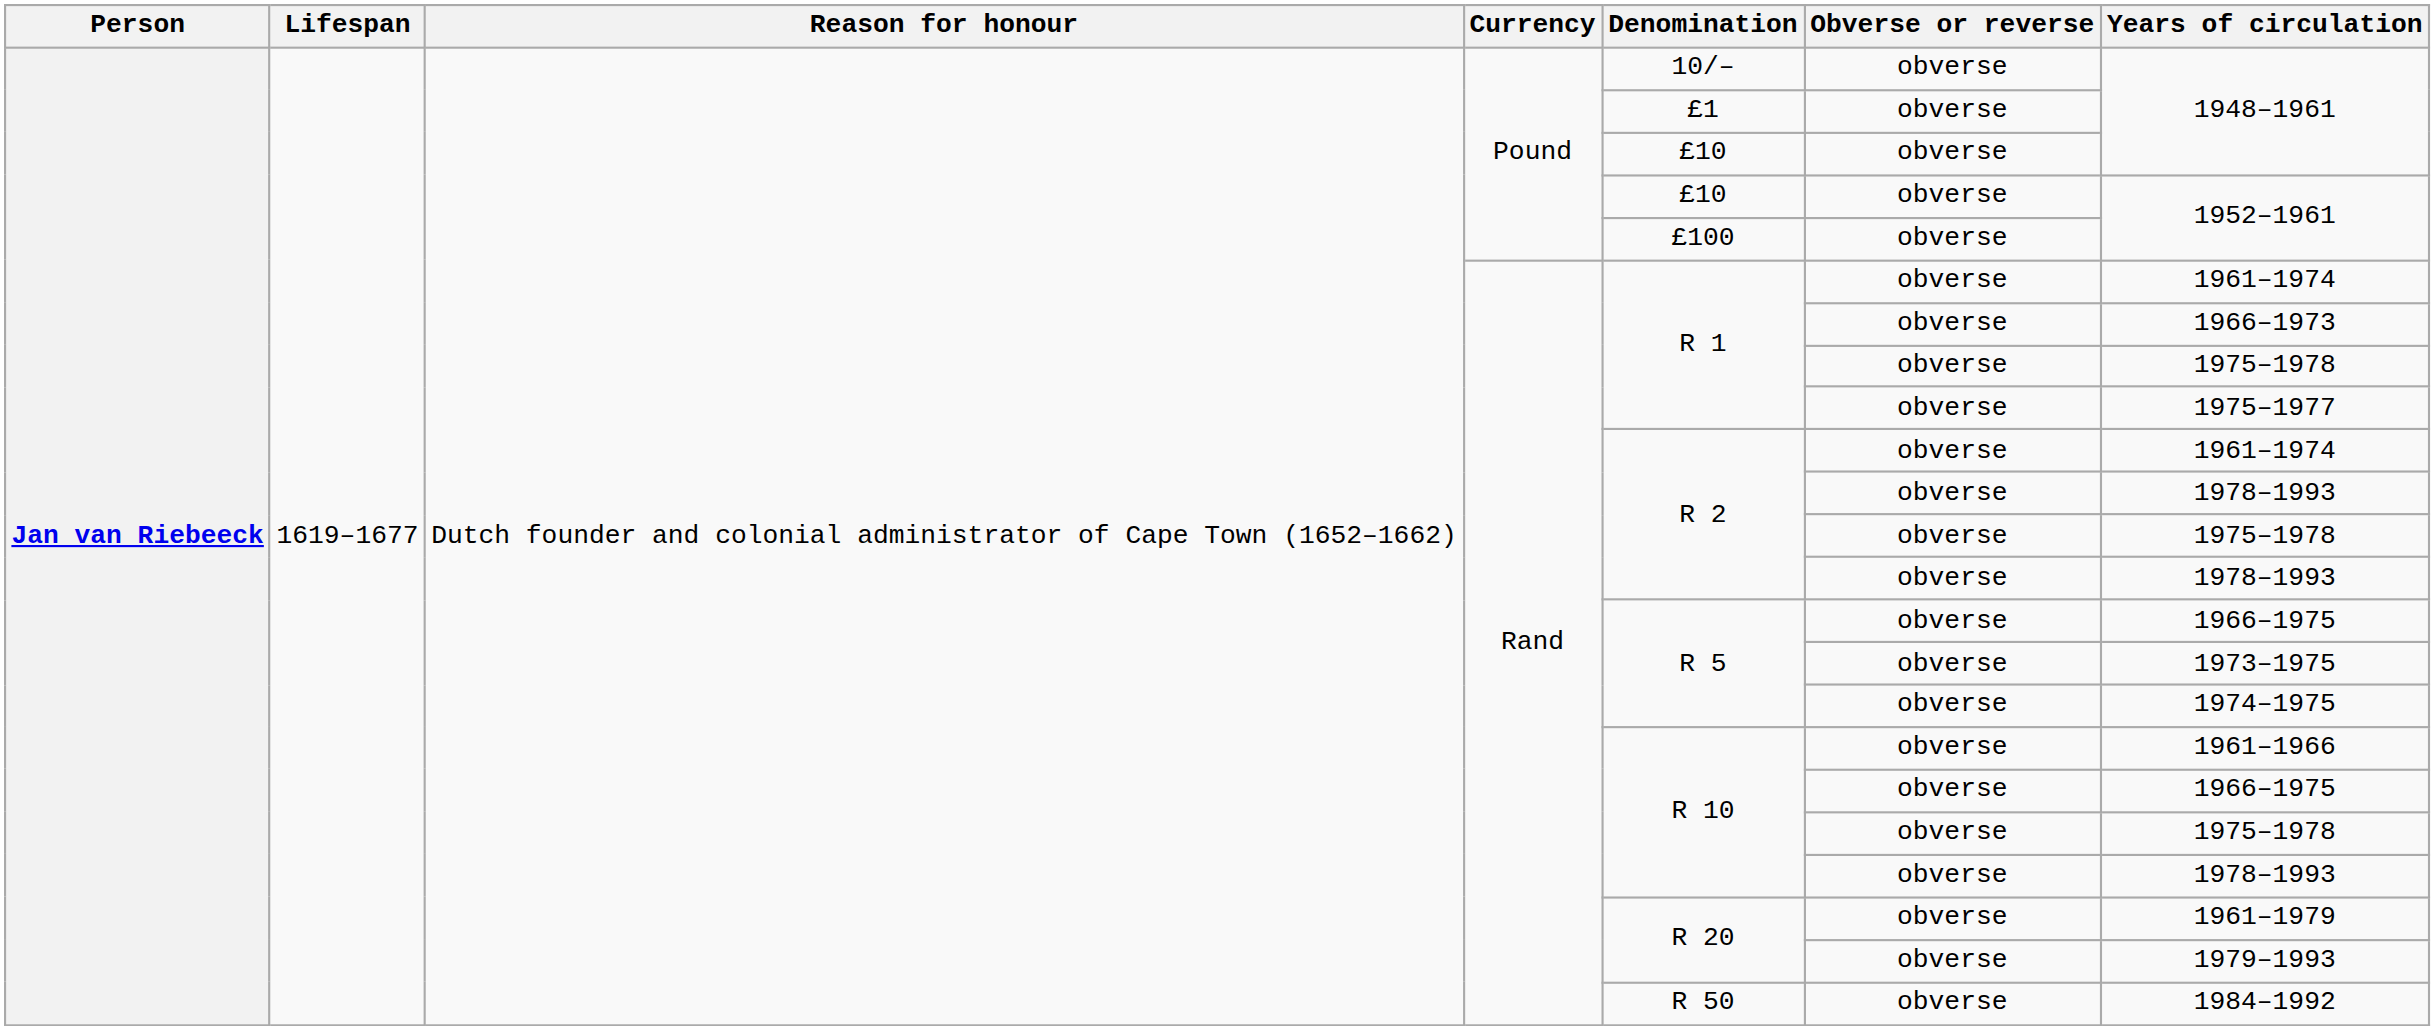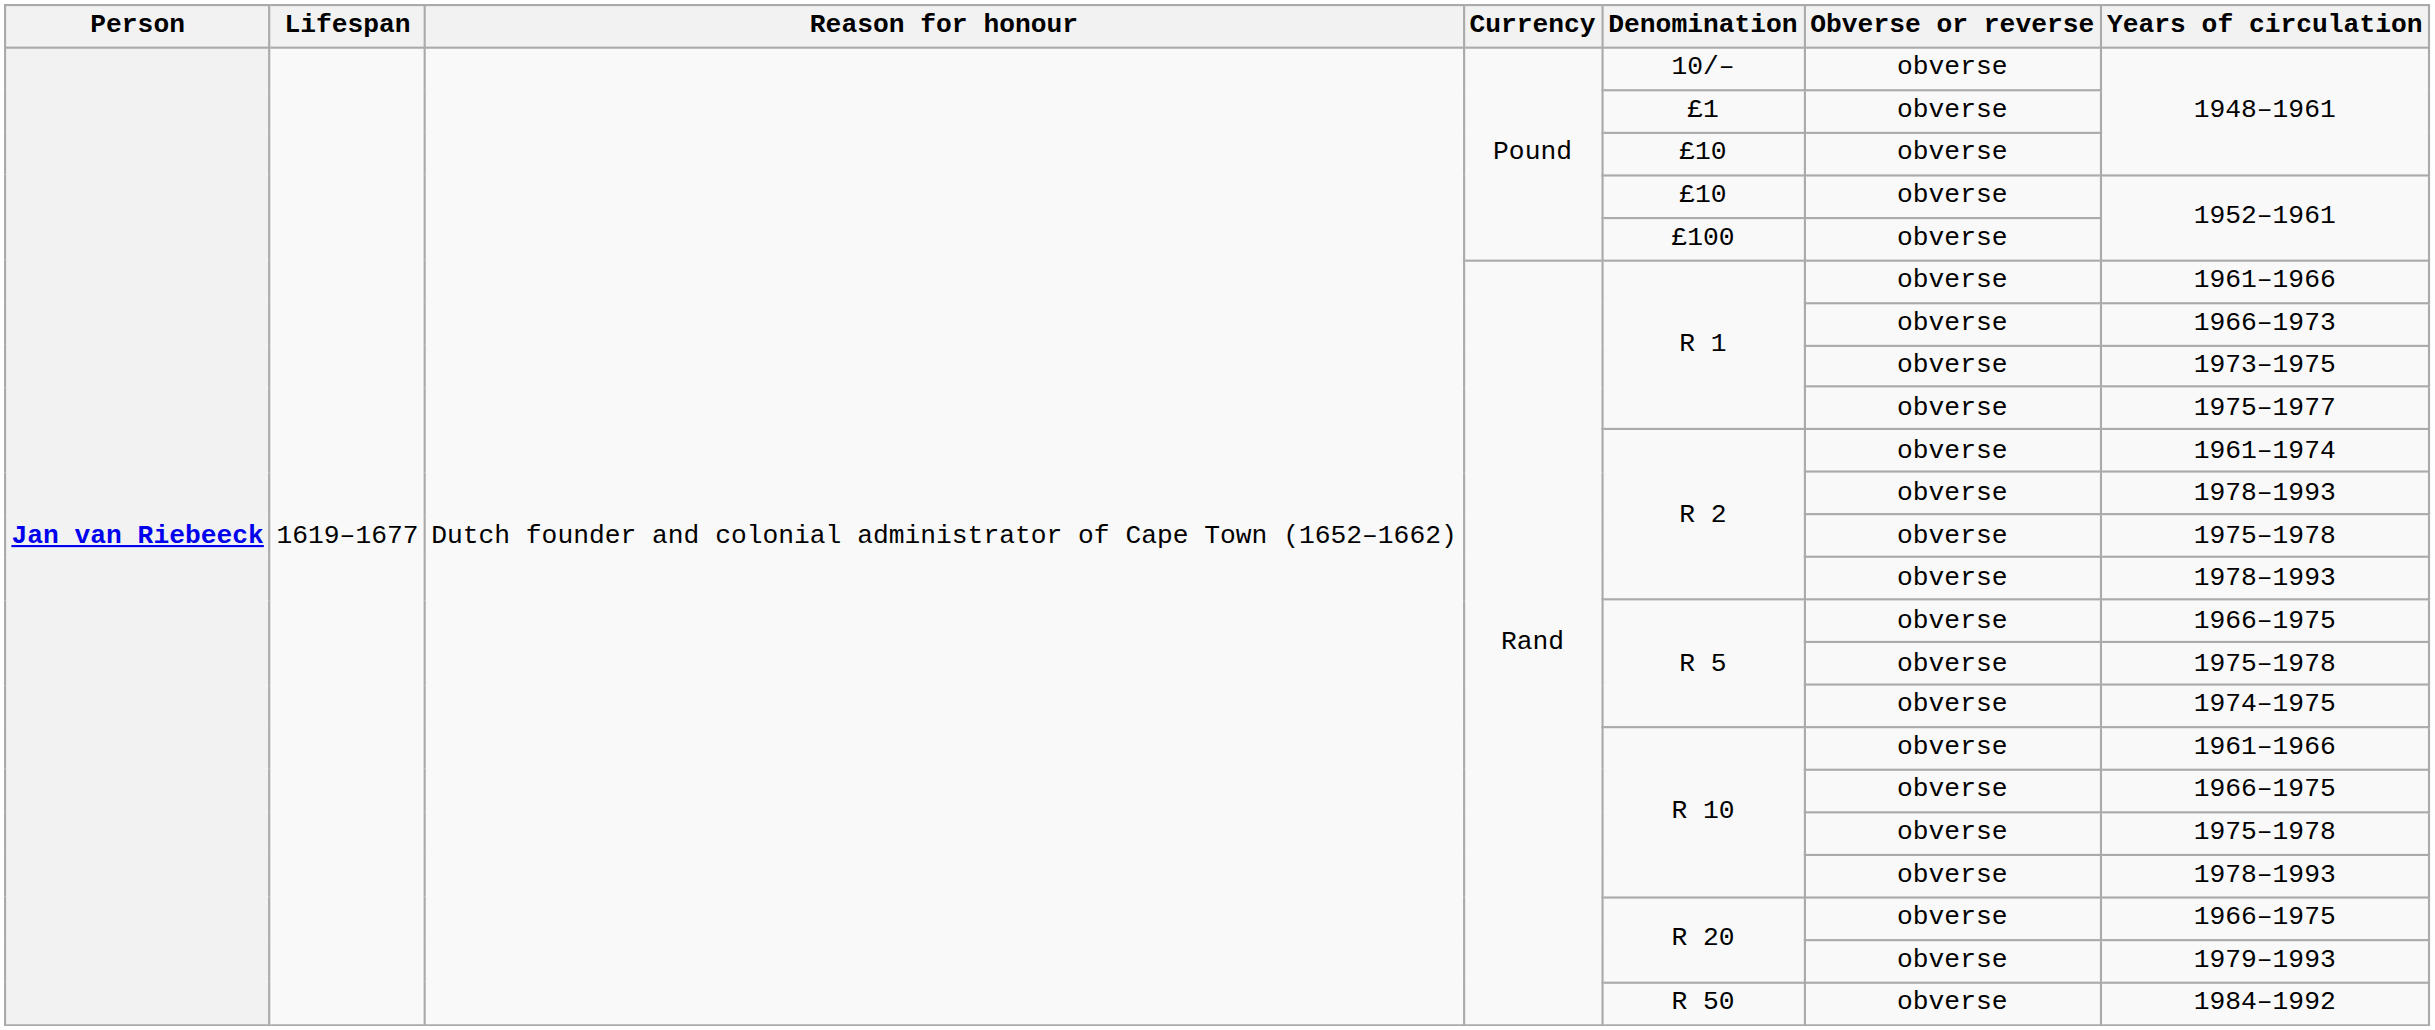(2265, 281) 1961–1974 -> (2265, 281) 1961–1966
(2265, 366) 1975–1978 -> (2265, 366) 1973–1975
(2265, 664) 1973–1975 -> (2265, 664) 1975–1978
(2265, 918) 1961–1979 -> (2265, 918) 1966–1975
